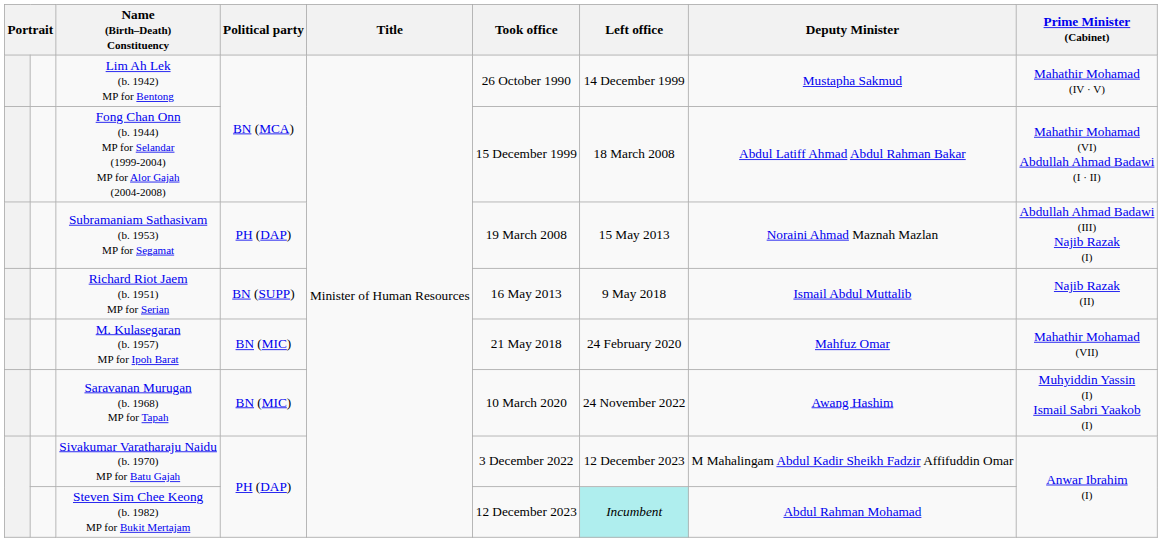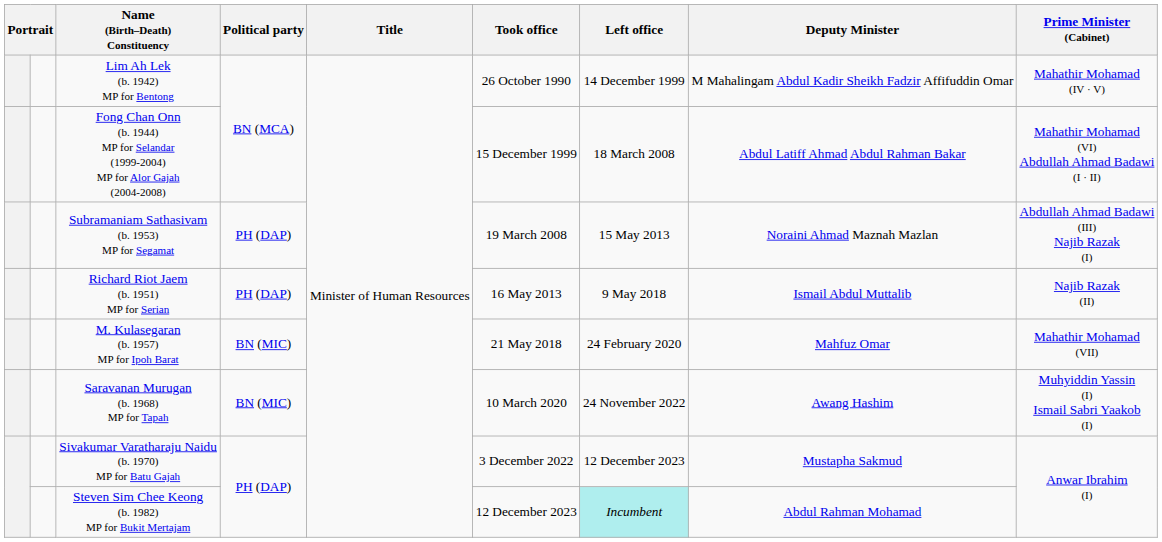(852, 80) Mustapha Sakmud -> (852, 80) M Mahalingam Abdul Kadir Sheikh Fadzir Affifuddin Omar
(263, 293) BN (SUPP) -> (263, 293) PH (DAP)
(852, 461) M Mahalingam Abdul Kadir Sheikh Fadzir Affifuddin Omar -> (852, 461) Mustapha Sakmud
